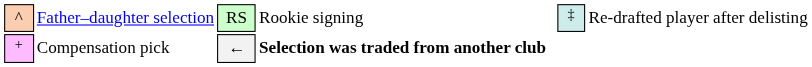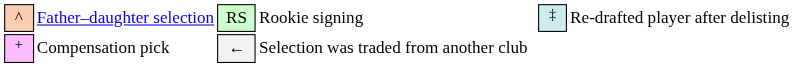(403, 48) bold -> (393, 48) normal
